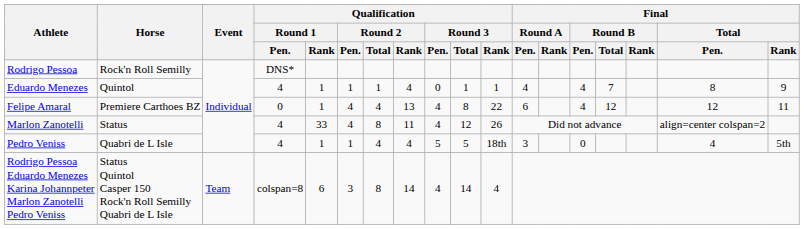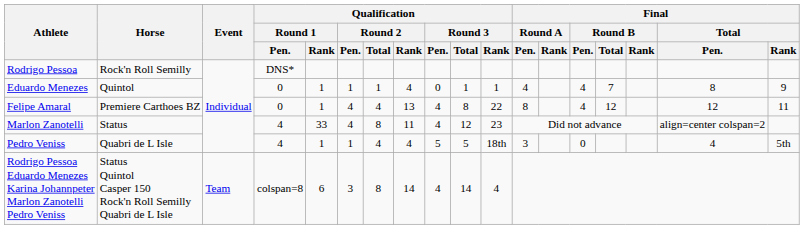(280, 88) 4 -> (280, 88) 0
(525, 106) 6 -> (525, 106) 8
(496, 125) 26 -> (496, 125) 23
